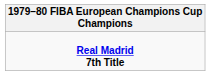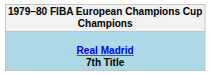(105, 56) no background -> (105, 56) lightblue background
